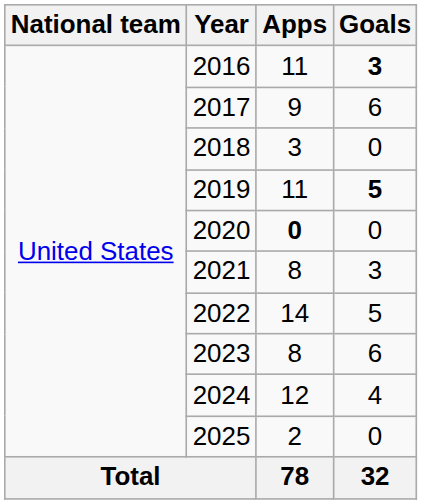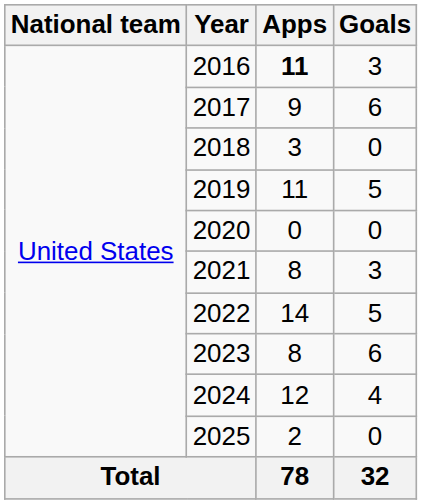(295, 66) normal -> (295, 66) bold
(375, 66) bold -> (375, 66) normal
(375, 189) bold -> (375, 189) normal
(295, 230) bold -> (295, 230) normal
